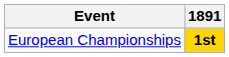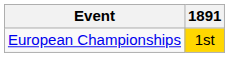(205, 40) bold -> (205, 40) normal
